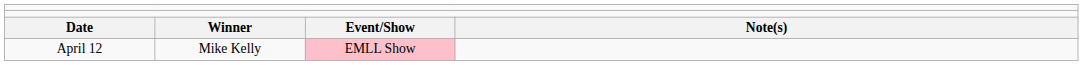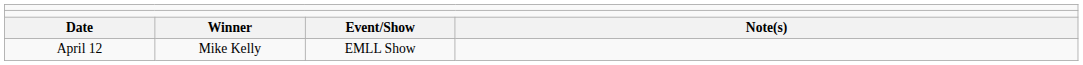(380, 49) pink background -> (380, 49) no background
